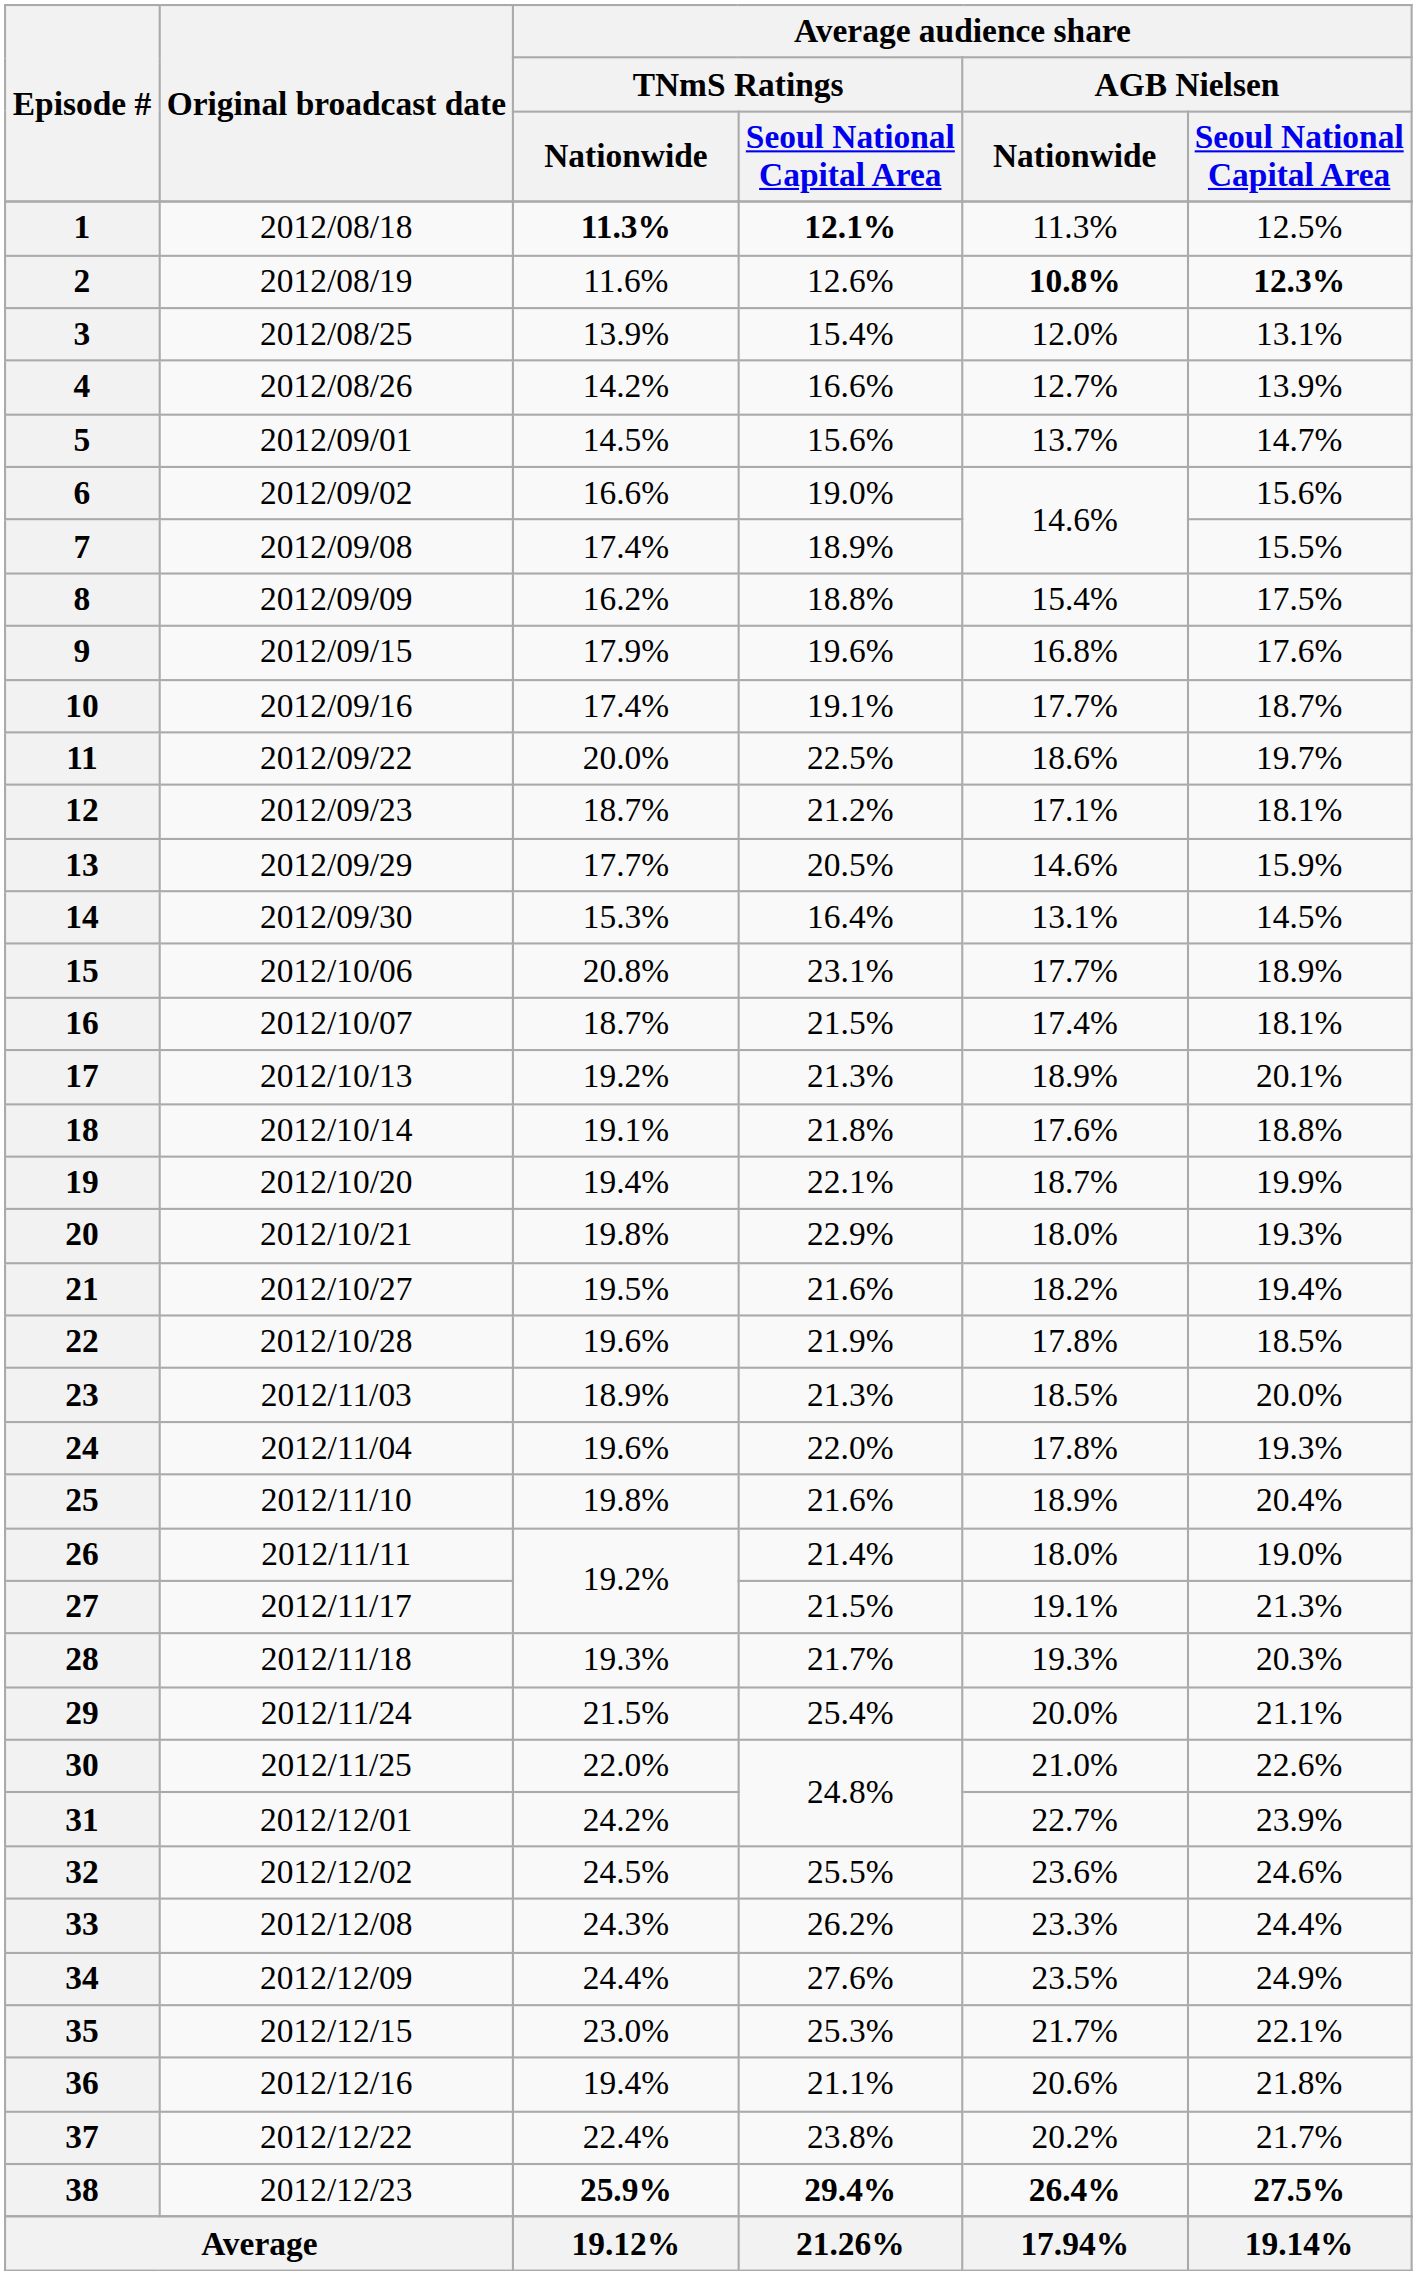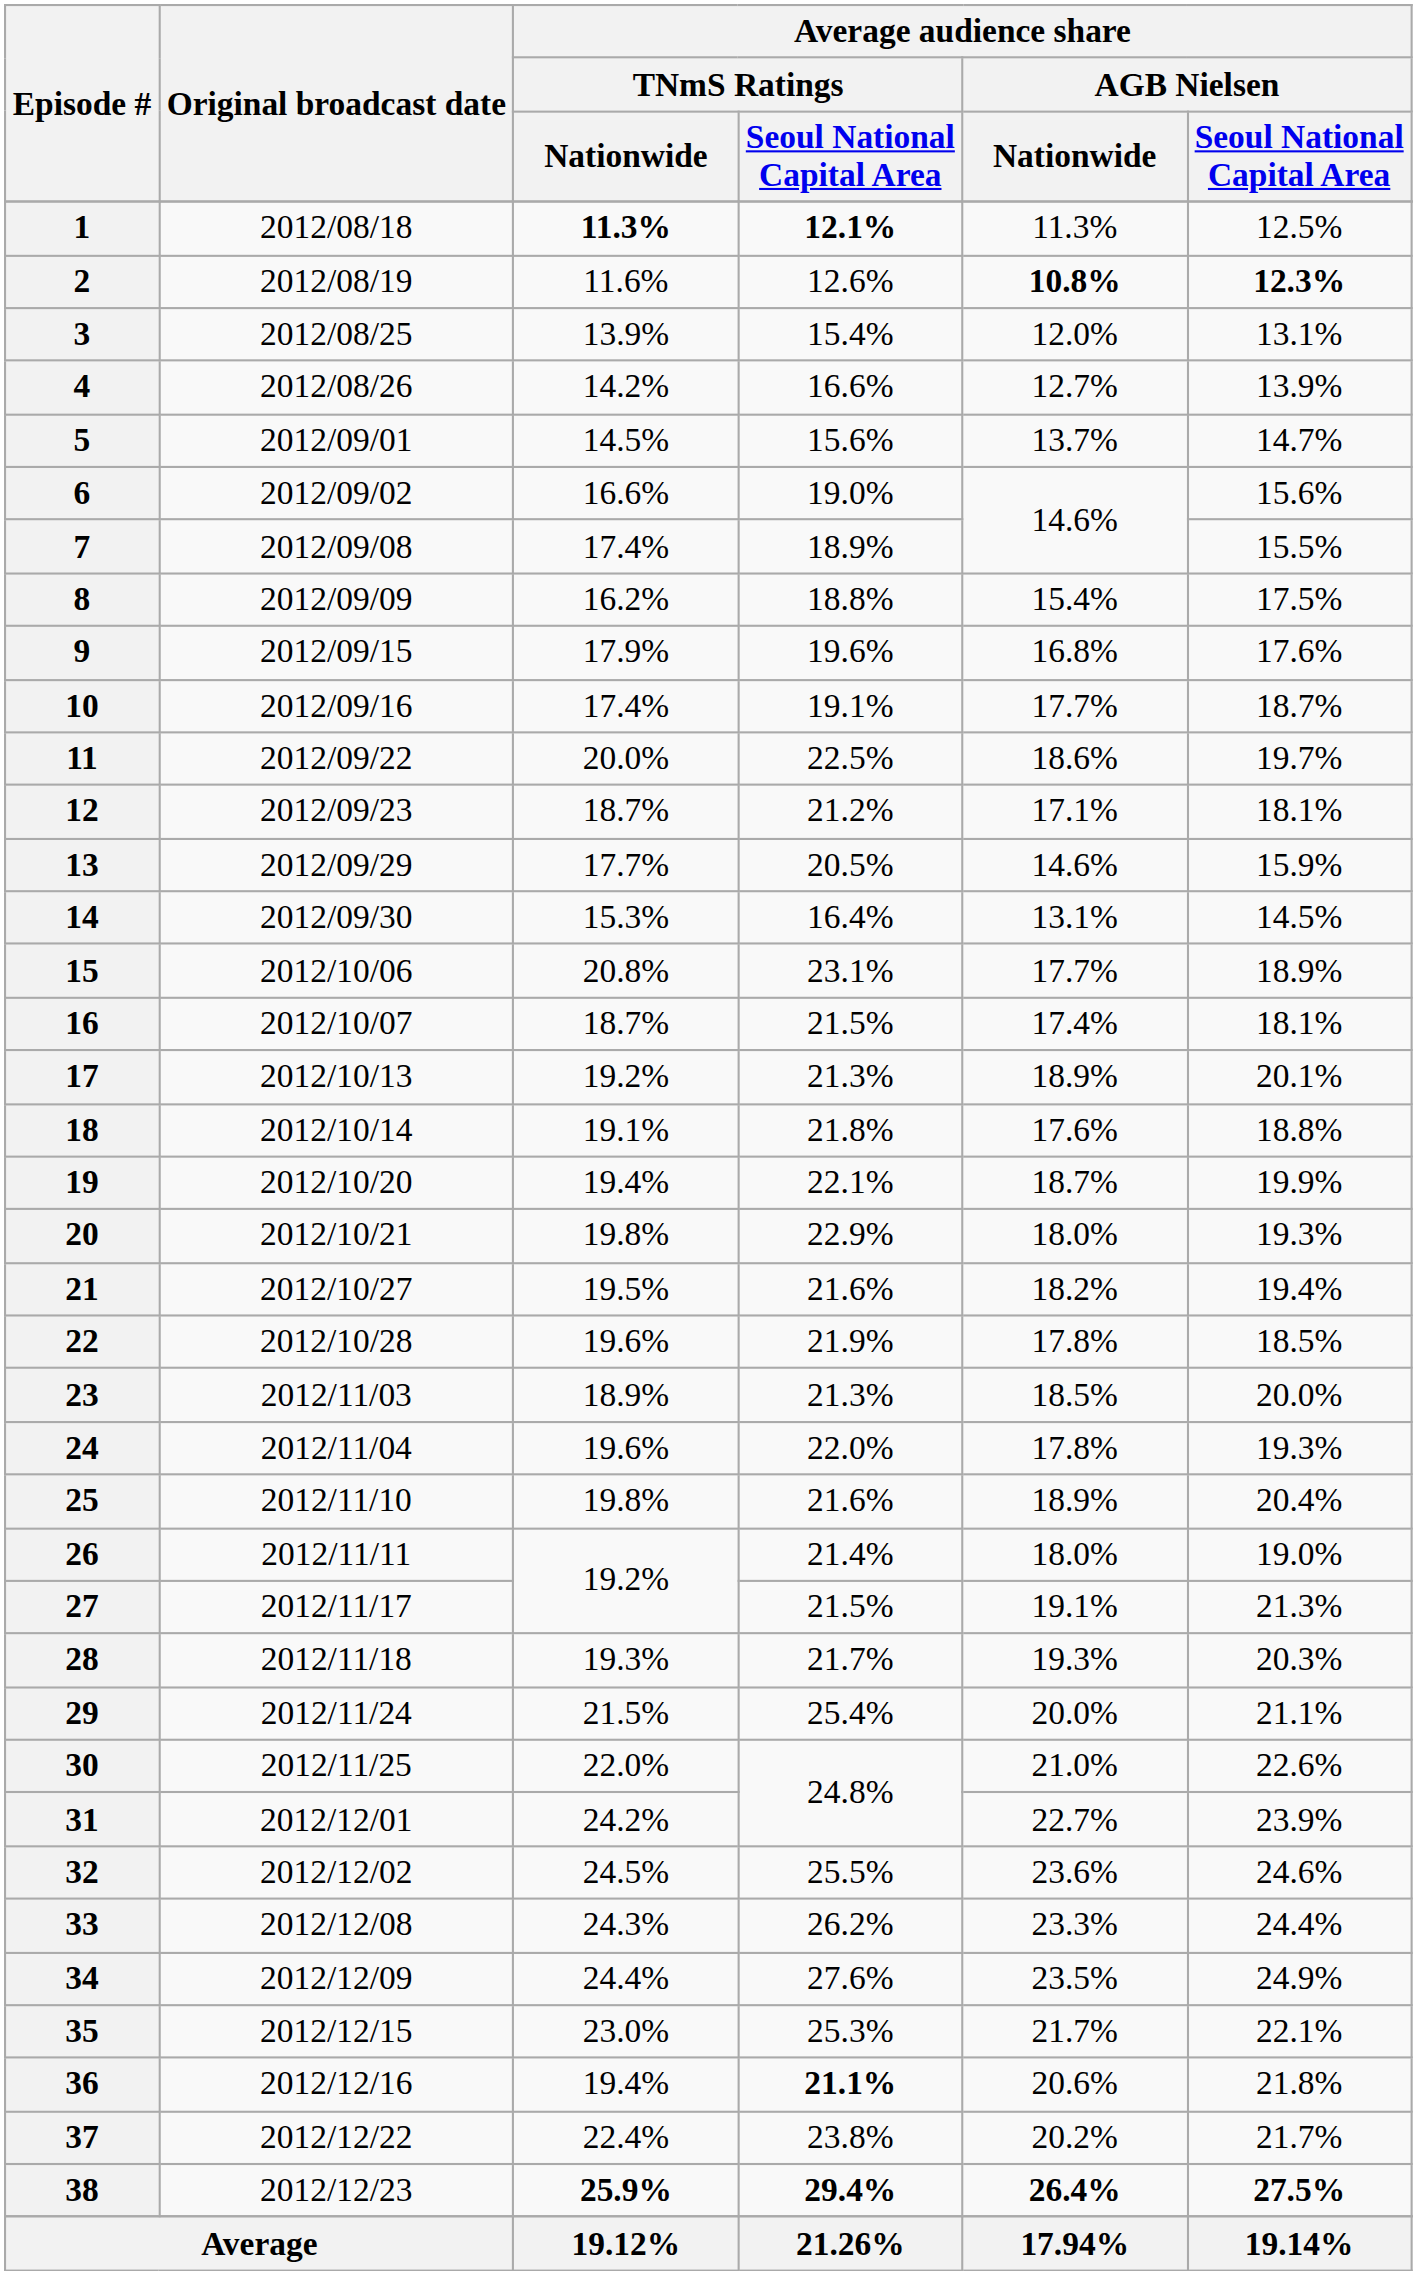(850, 2083) normal -> (850, 2083) bold
